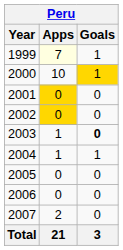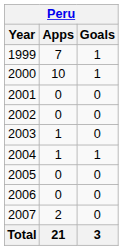(58, 54) lightyellow background -> (58, 54) no background
(97, 74) gold background -> (97, 74) no background
(58, 94) gold background -> (58, 94) no background
(58, 114) gold background -> (58, 114) no background
(97, 134) bold -> (97, 134) normal
